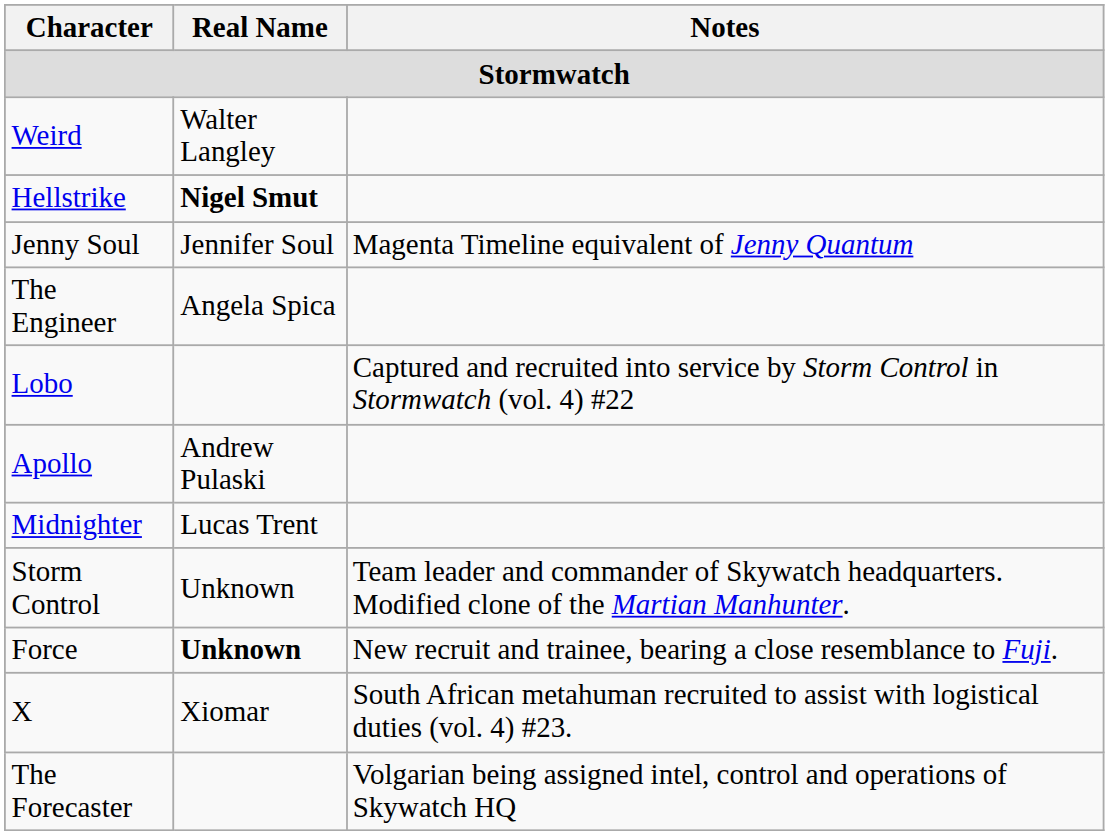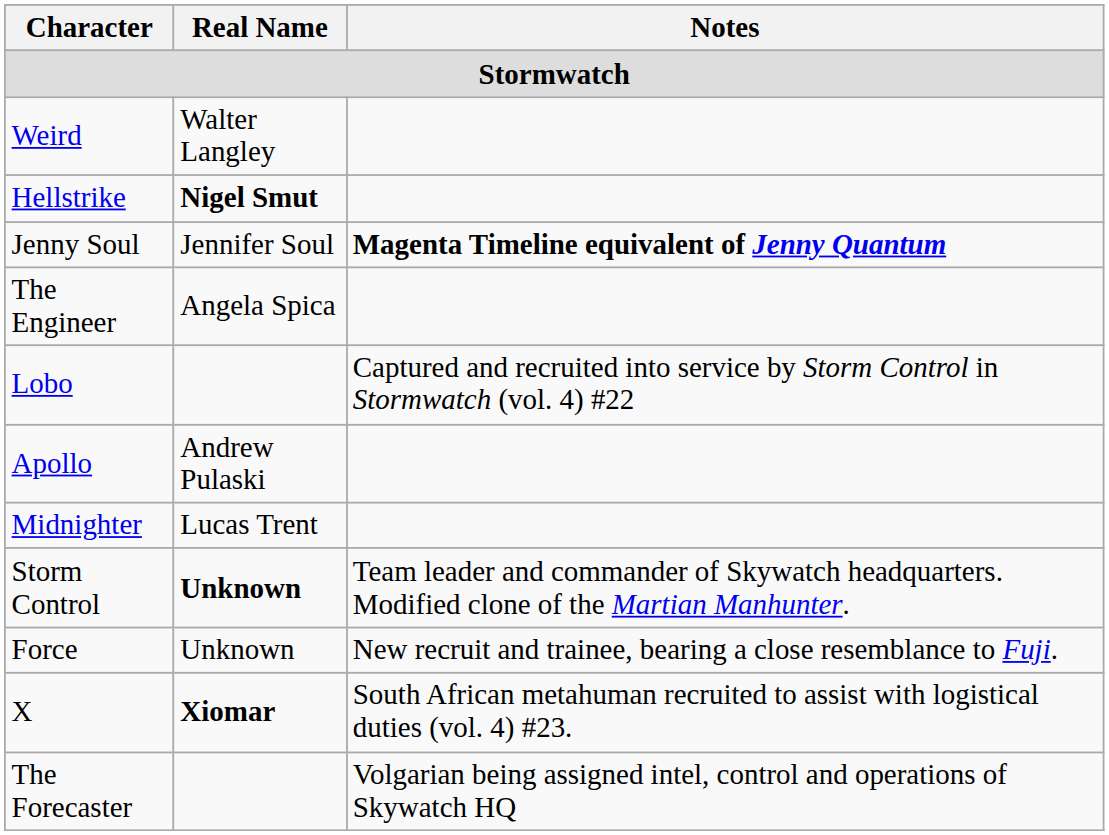(633, 243) normal -> (649, 243) bold
(237, 587) normal -> (241, 587) bold
(241, 649) bold -> (237, 649) normal
(225, 711) normal -> (228, 711) bold
